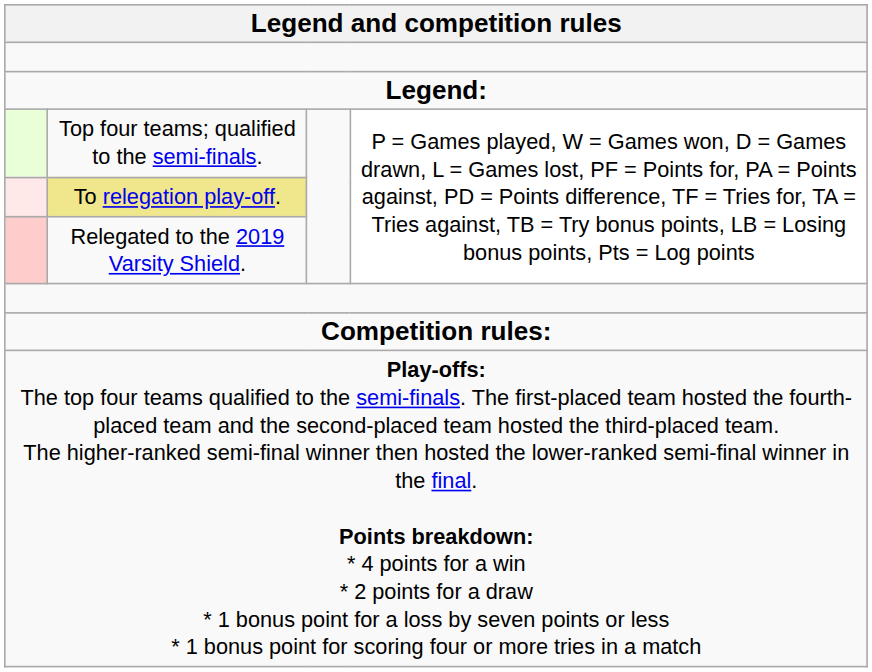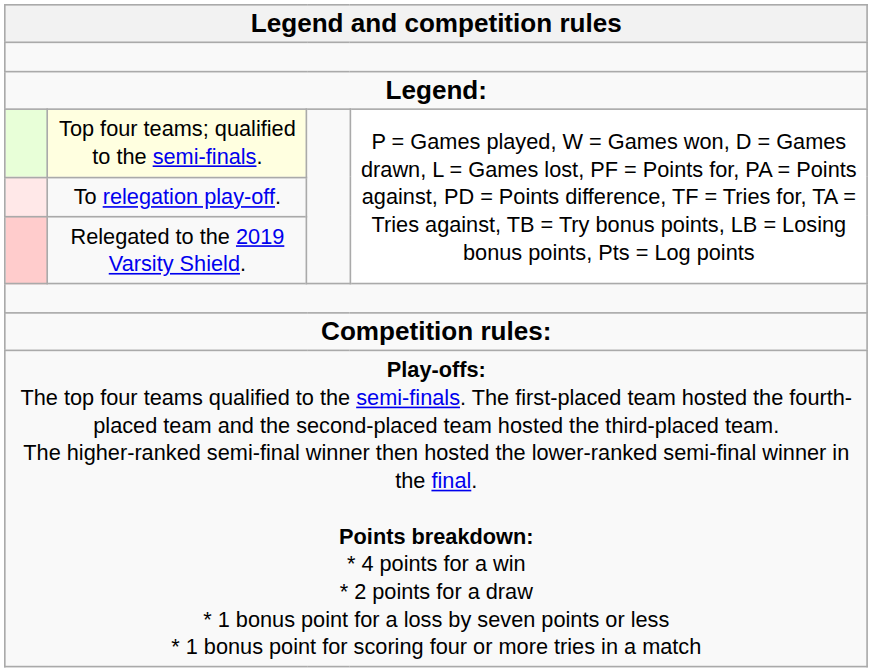(177, 143) no background -> (177, 143) lightyellow background
(177, 197) khaki background -> (177, 197) no background
